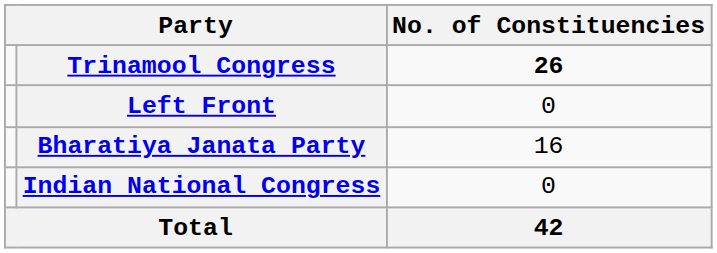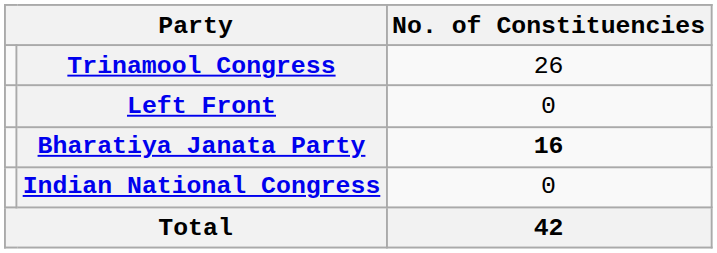(549, 66) bold -> (549, 66) normal
(549, 147) normal -> (549, 147) bold
